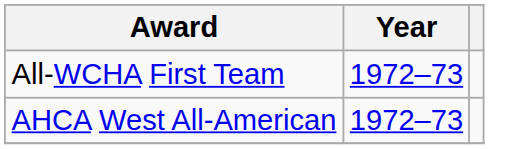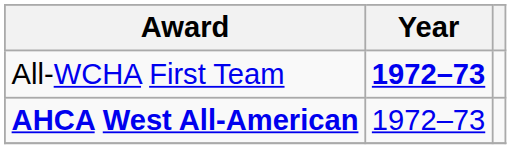(406, 73) normal -> (429, 73) bold
(174, 119) normal -> (185, 119) bold
